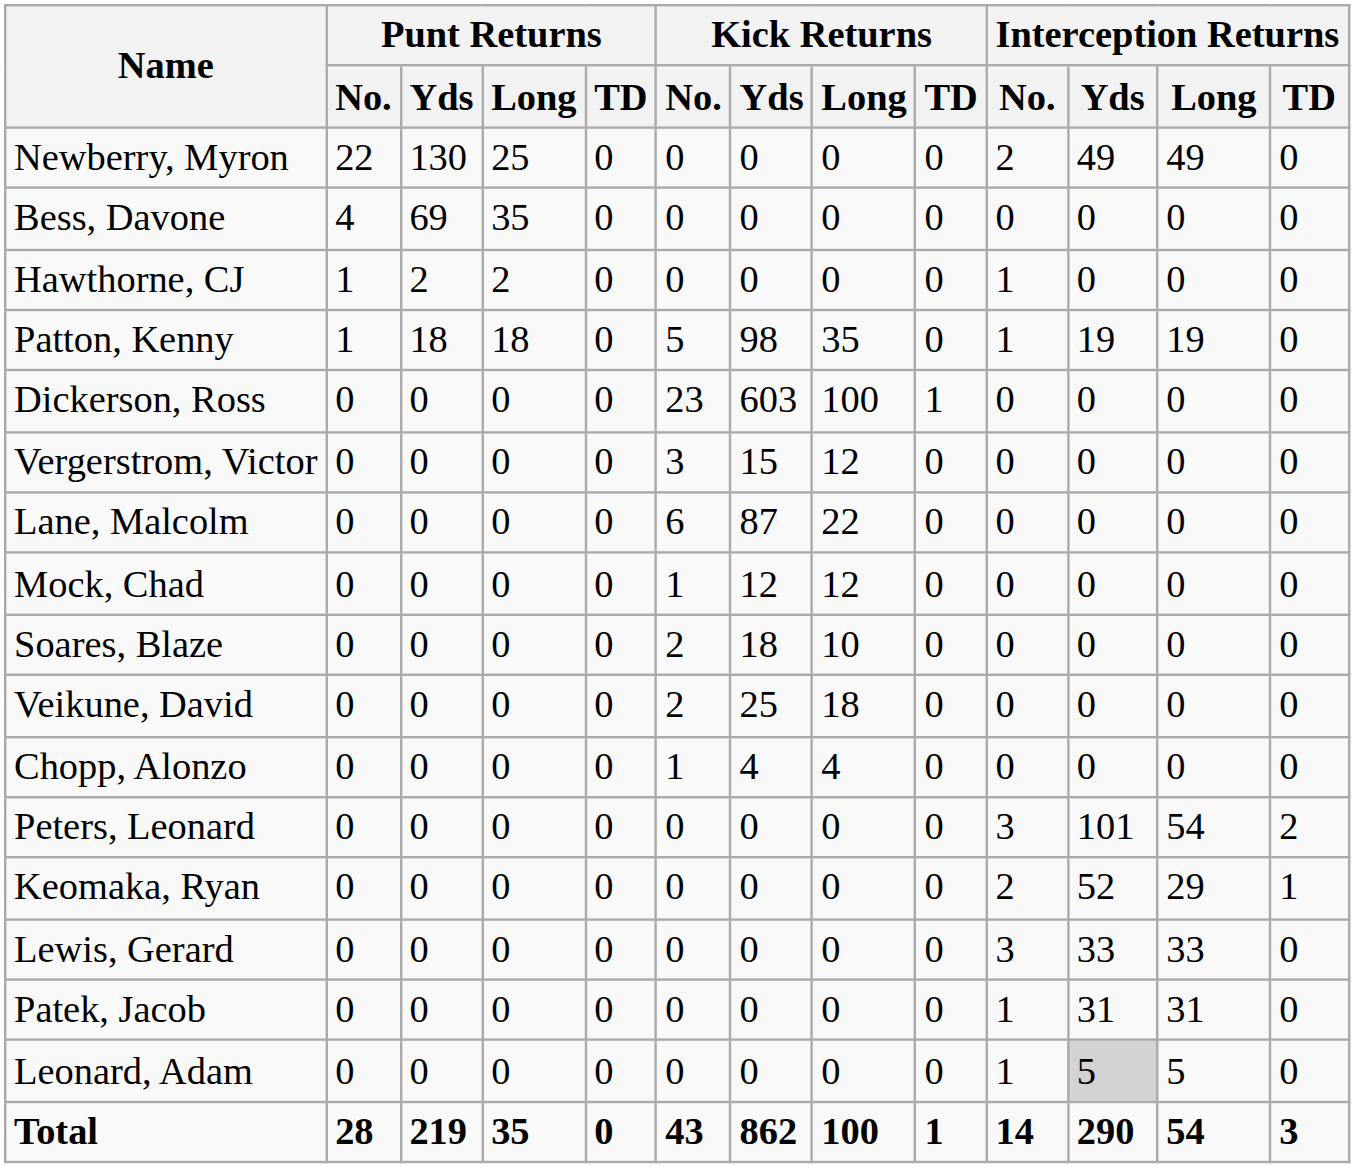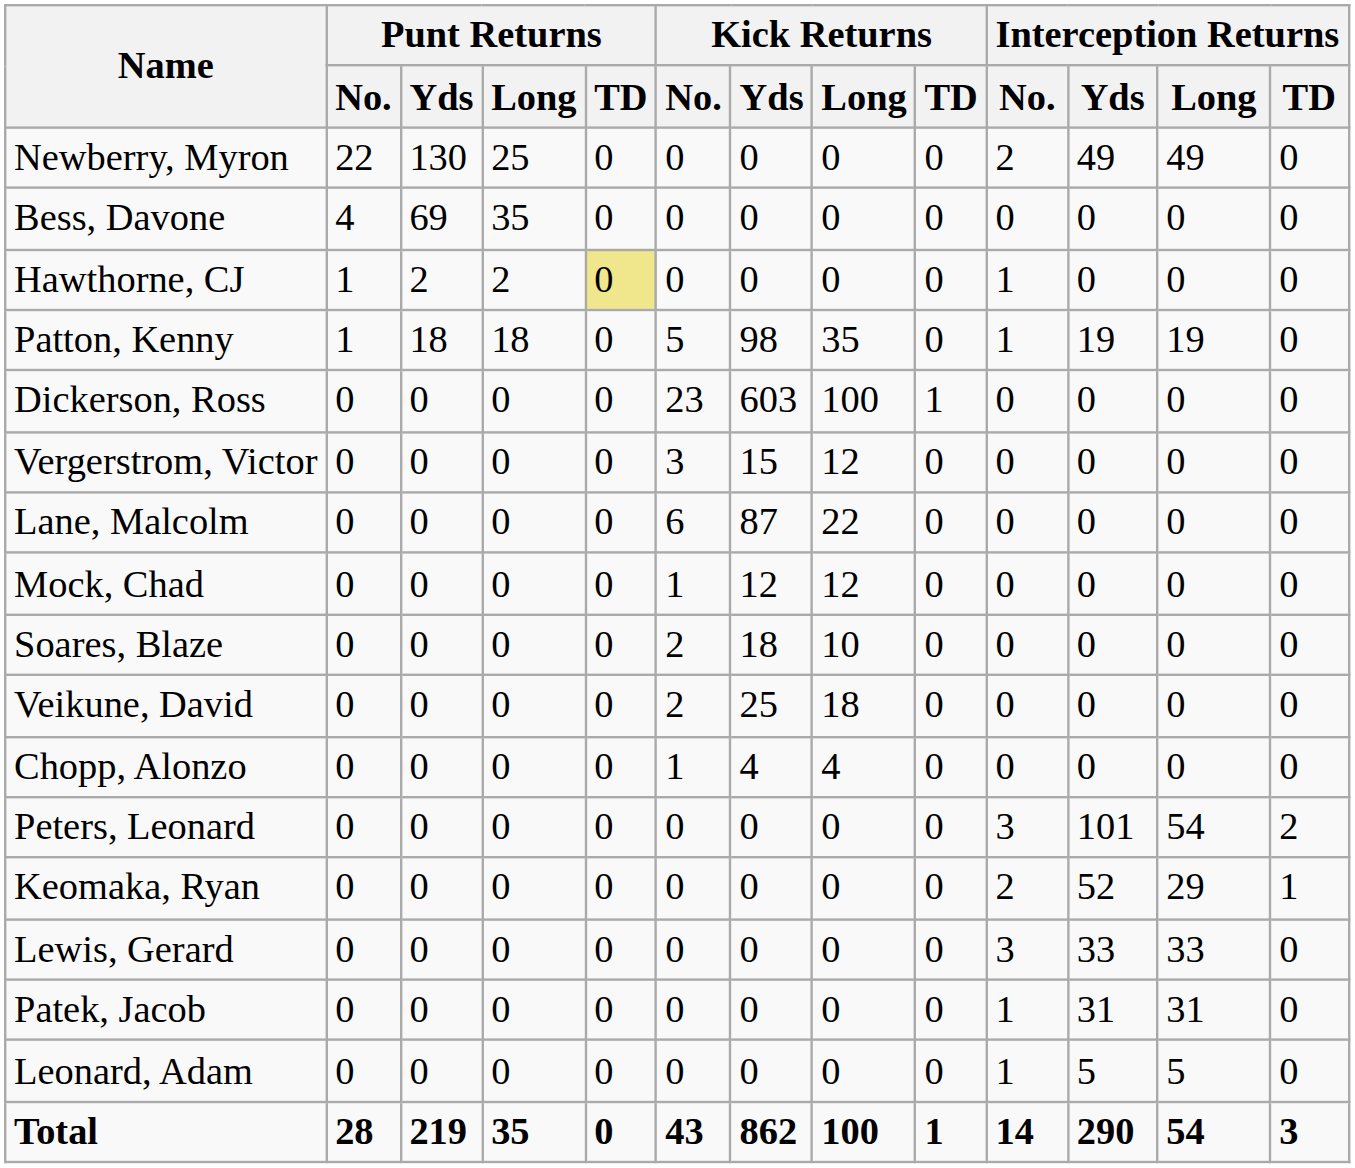(604, 278) no background -> (604, 278) khaki background
(1086, 1070) lightgrey background -> (1086, 1070) no background
